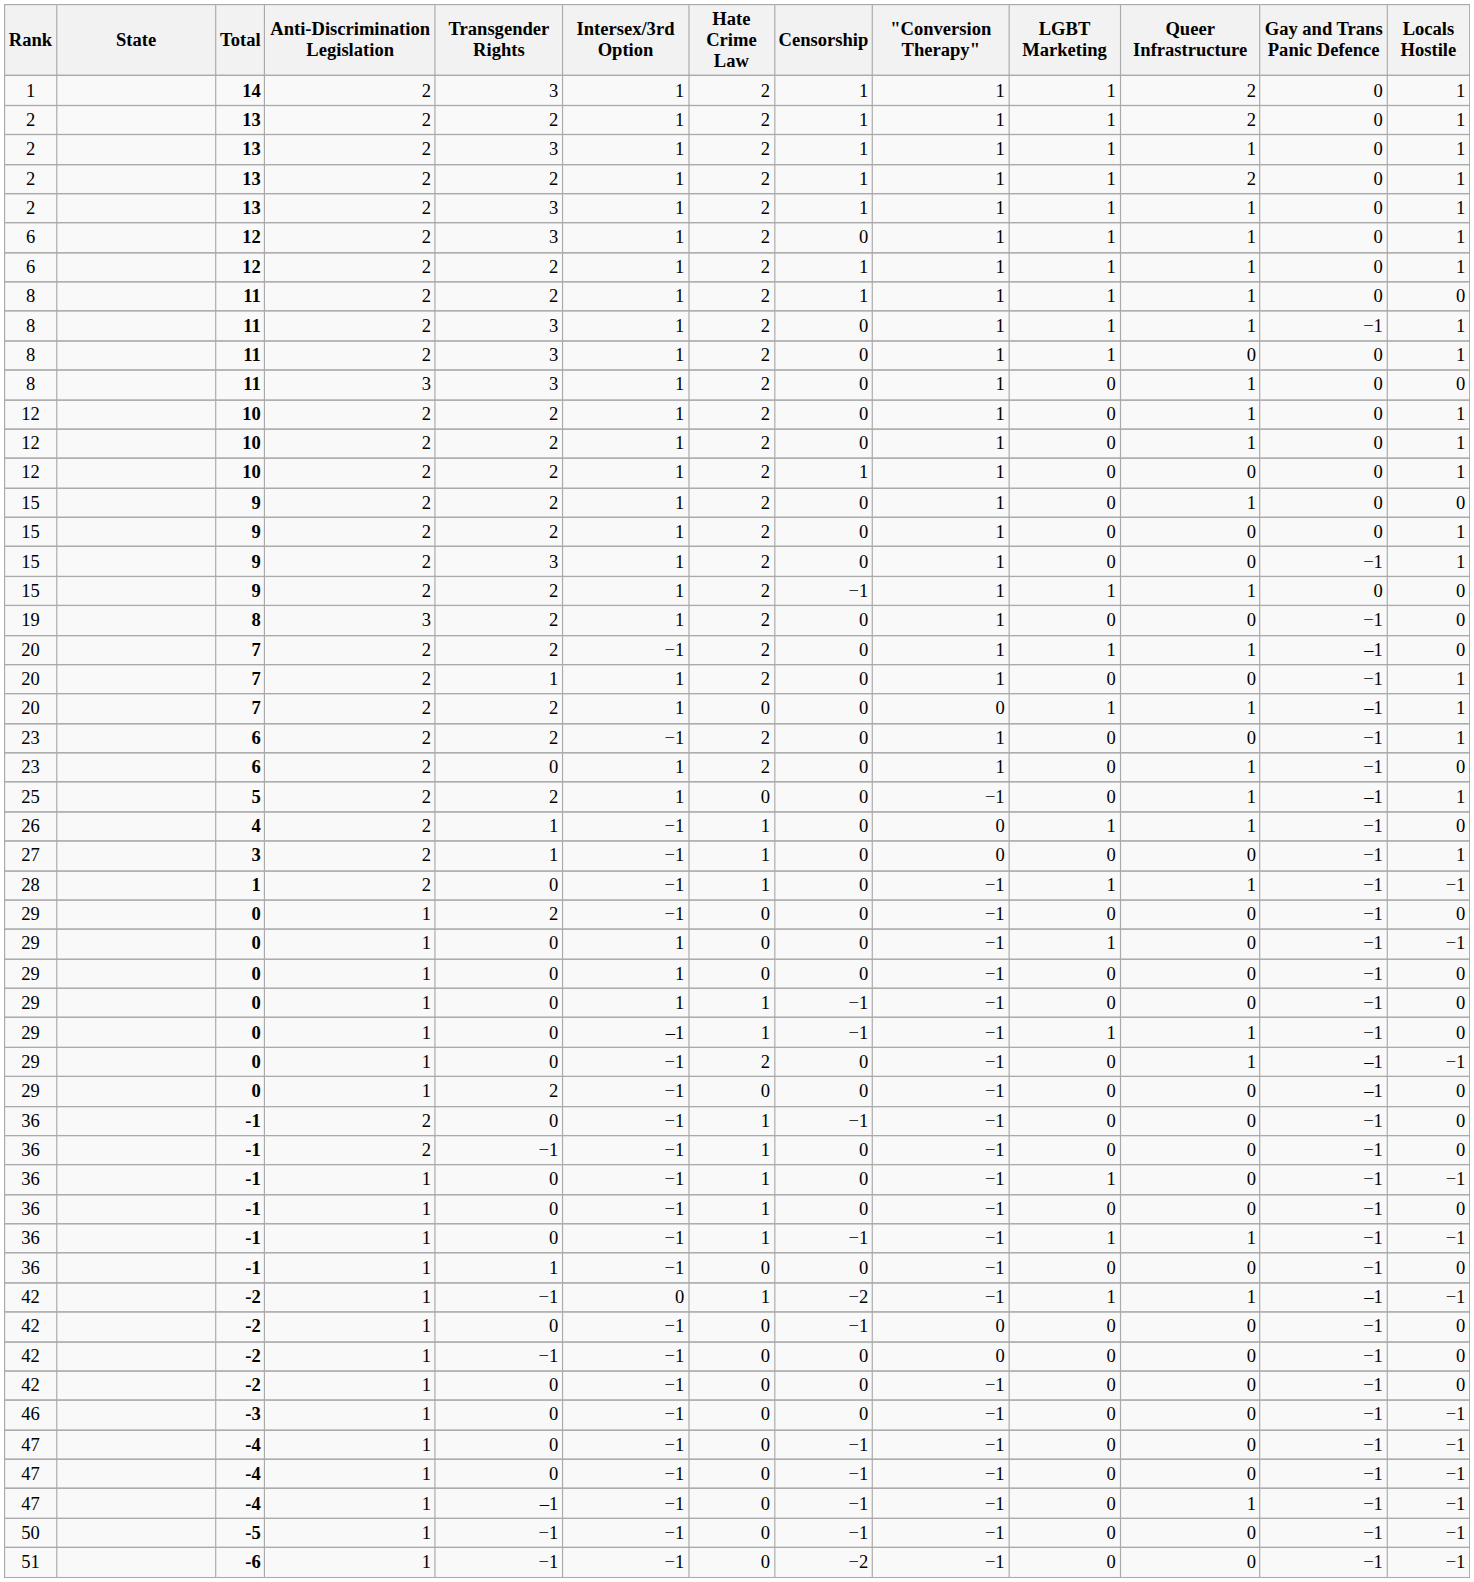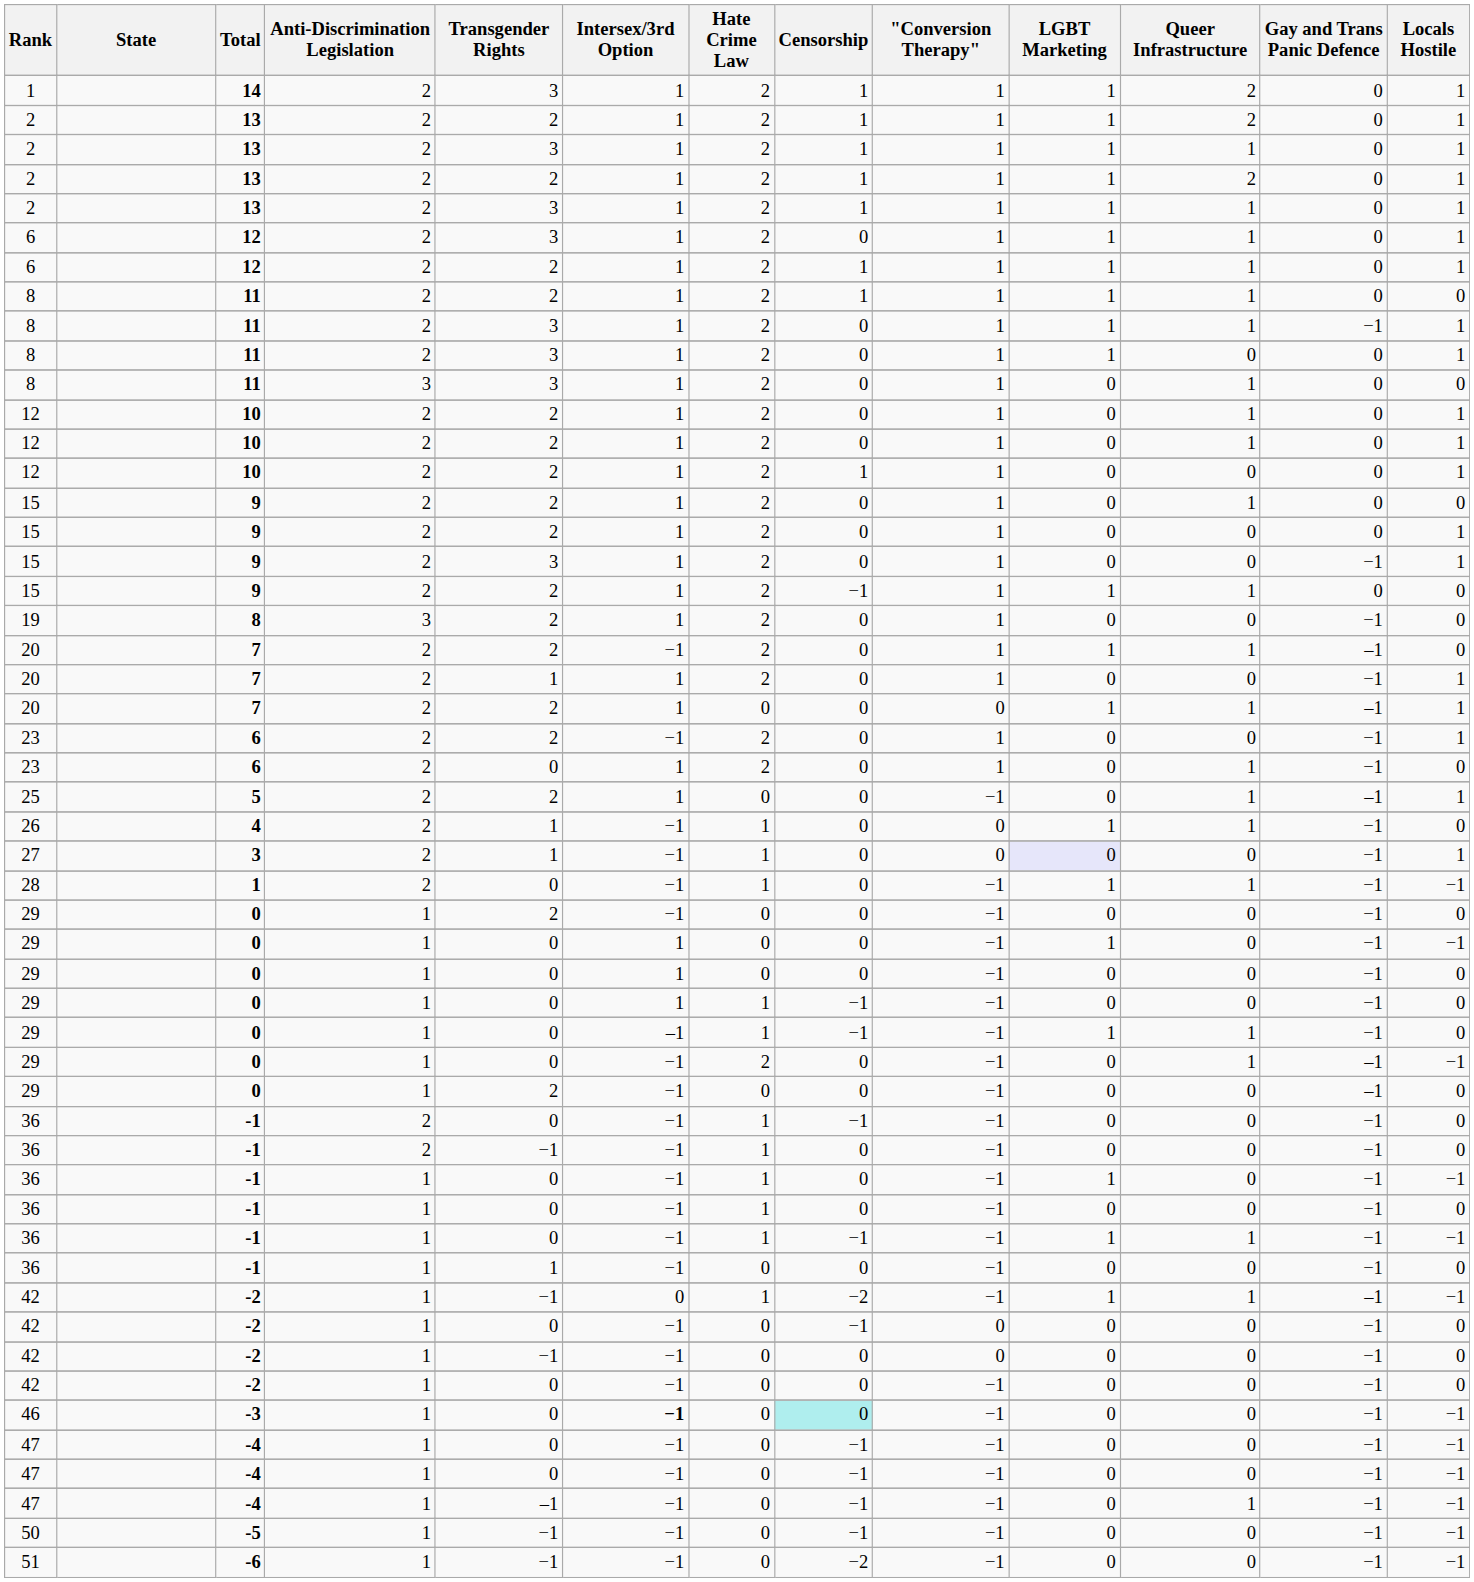(1111, 855) no background -> (1111, 855) lavender background
(674, 1414) normal -> (674, 1414) bold
(864, 1414) no background -> (864, 1414) paleturquoise background
